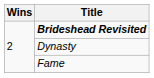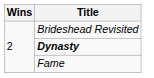(92, 30) bold -> (88, 30) normal
(57, 47) normal -> (58, 47) bold
